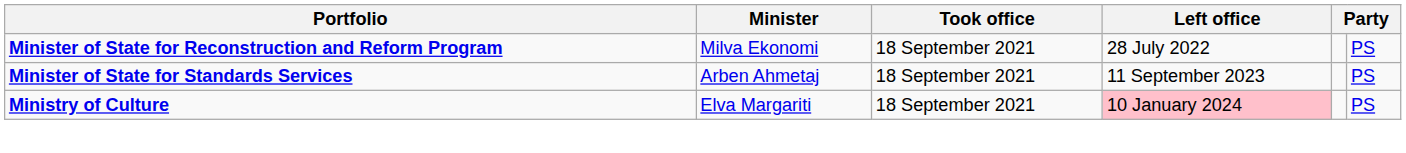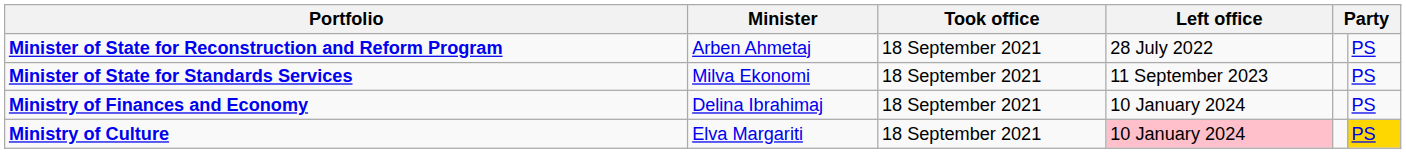(759, 48) Milva Ekonomi -> (752, 48) Arben Ahmetaj
(760, 77) Arben Ahmetaj -> (751, 77) Milva Ekonomi
+ row: (159, 105)
(1363, 105) no background -> (1364, 134) gold background
